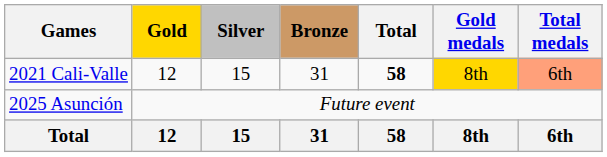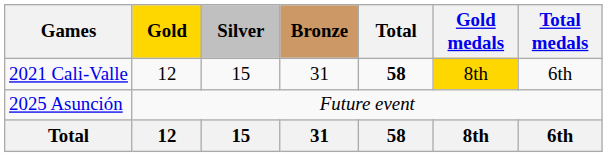(560, 73) lightsalmon background -> (560, 73) no background
